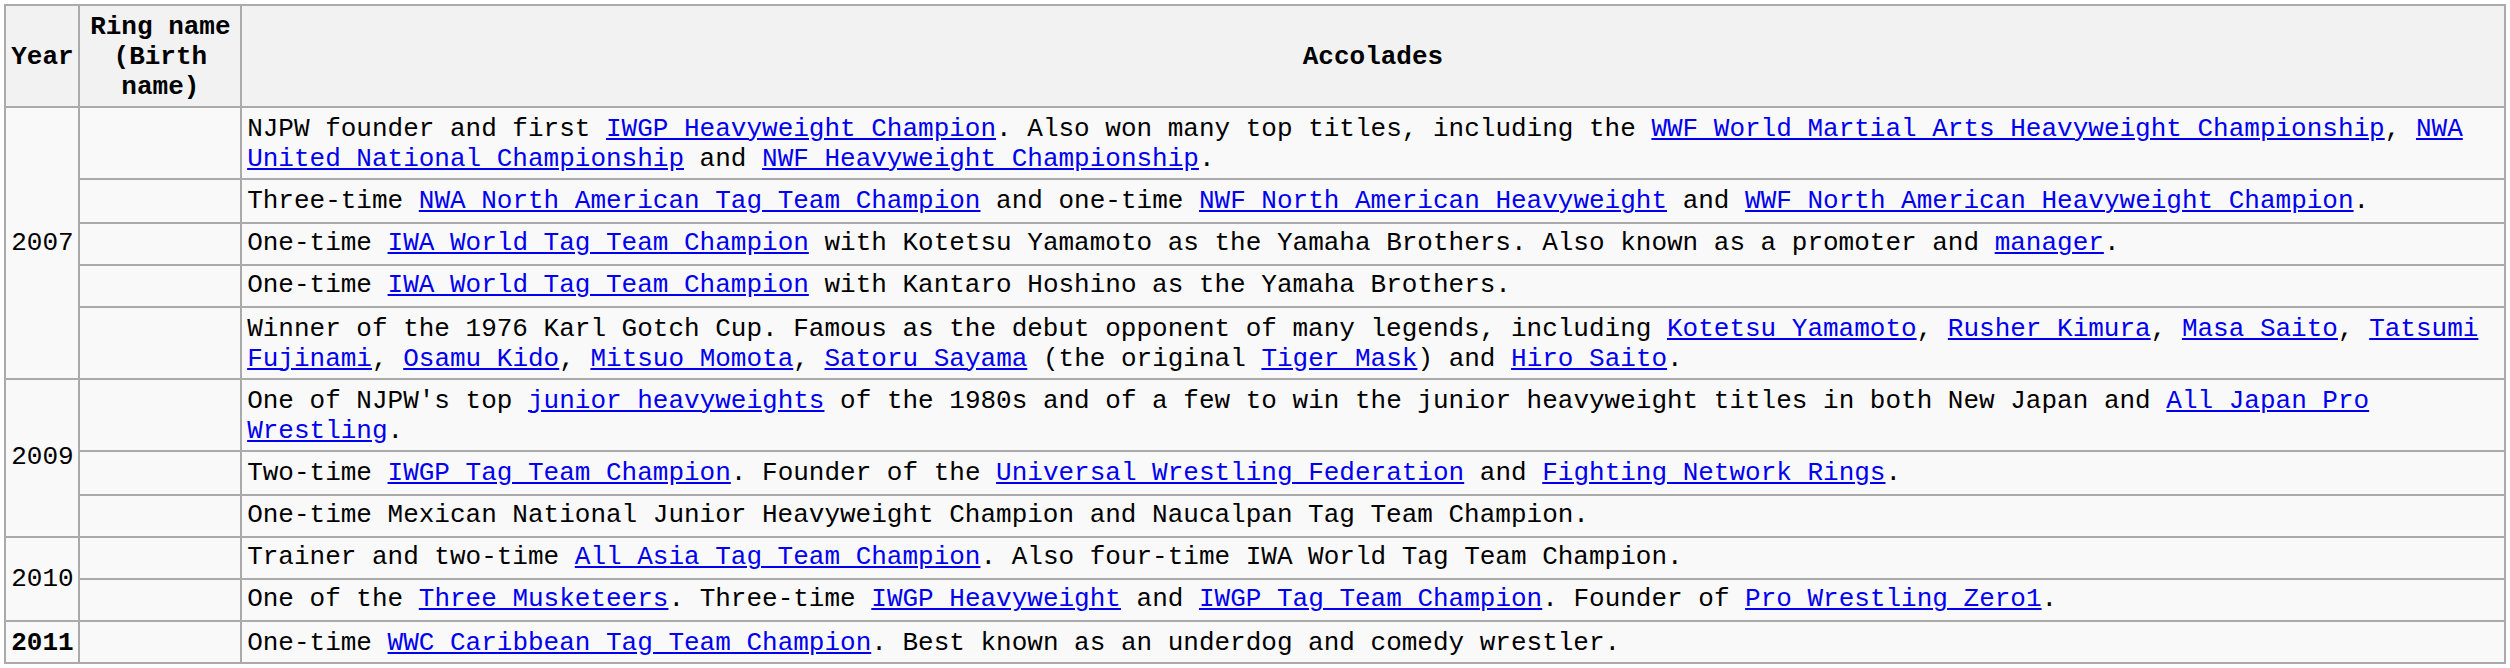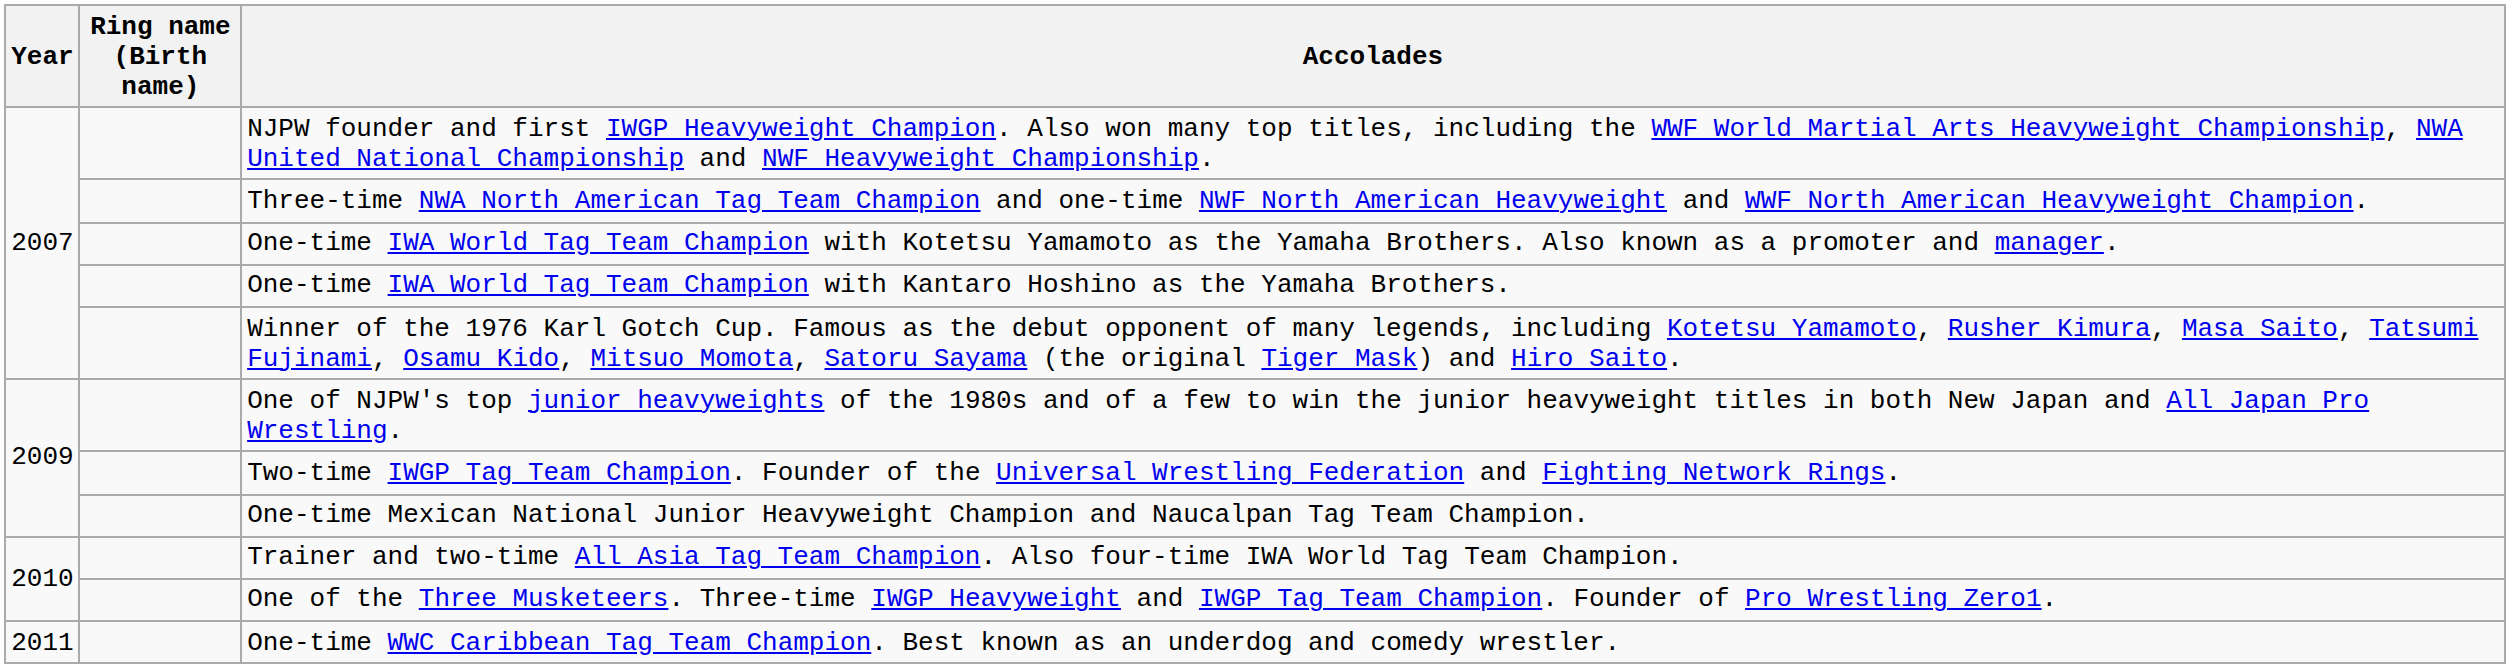(42, 642) bold -> (42, 642) normal
